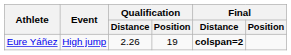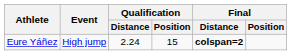(130, 43) 2.26 -> (130, 43) 2.24
(172, 43) 19 -> (172, 43) 15
